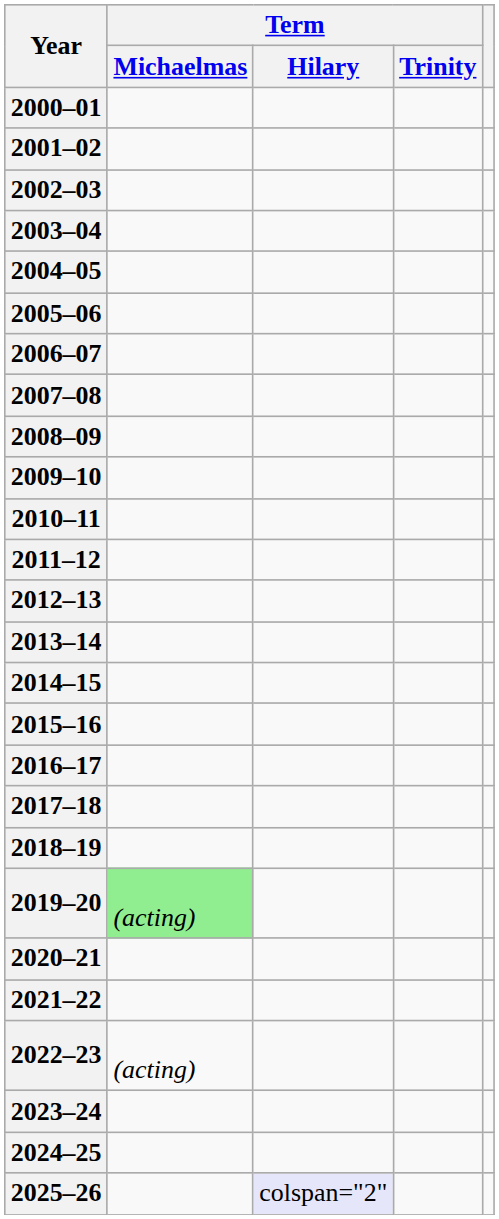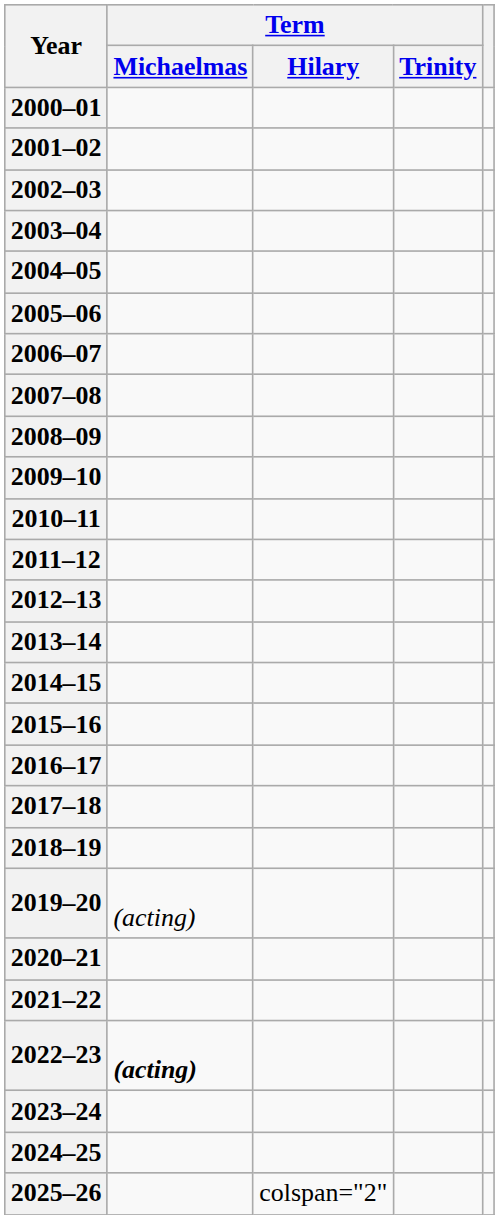(154, 917) lightgreen background -> (154, 917) no background
(154, 1069) normal -> (155, 1069) bold
(323, 1193) lavender background -> (323, 1193) no background
